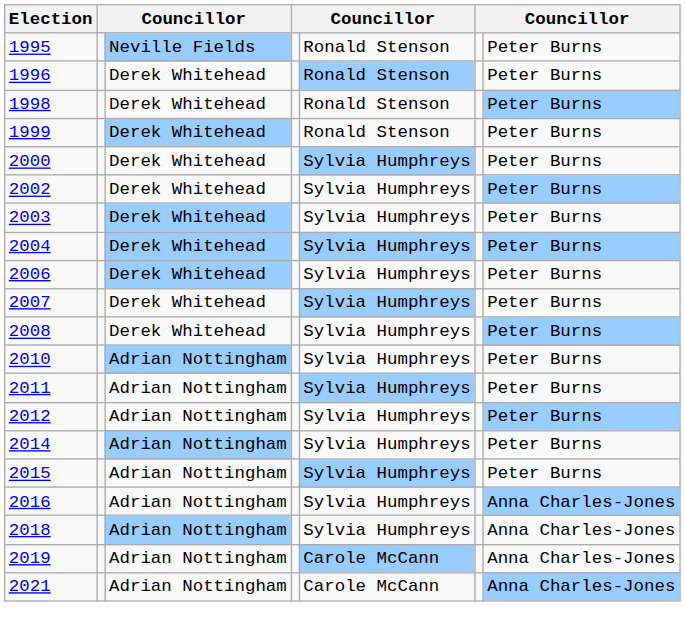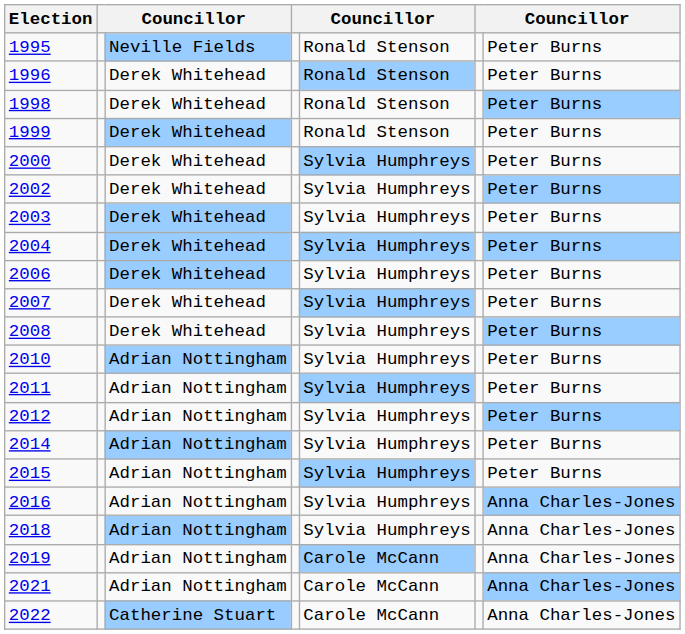+ row: (30, 615)
